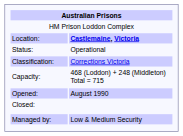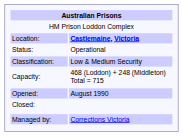(100, 61) Corrections Victoria -> (106, 61) Low & Medium Security
(106, 119) Low & Medium Security -> (100, 119) Corrections Victoria
